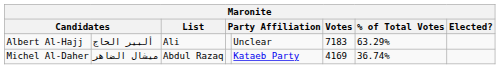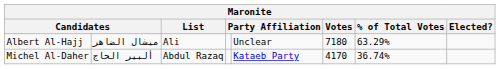(123, 41) ألبير الحاج -> (126, 41) ميشال الضاهر
(336, 41) 7183 -> (336, 41) 7180
(126, 56) ميشال الضاهر -> (123, 56) ألبير الحاج
(336, 56) 4169 -> (336, 56) 4170
